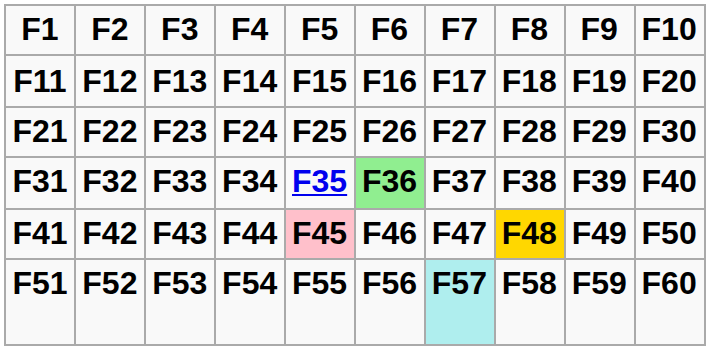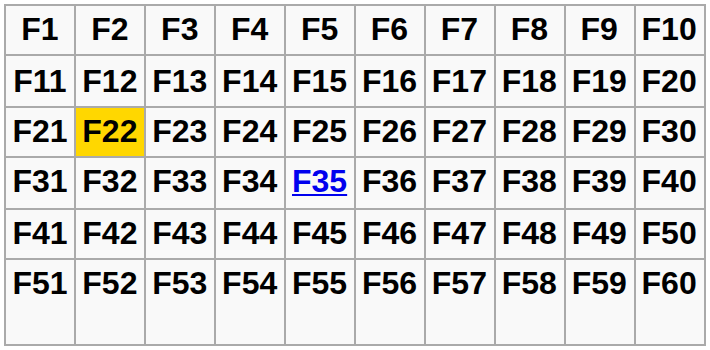(110, 131) no background -> (110, 131) gold background
(389, 182) lightgreen background -> (389, 182) no background
(320, 232) pink background -> (320, 232) no background
(529, 232) gold background -> (529, 232) no background
(459, 283) paleturquoise background -> (459, 283) no background
